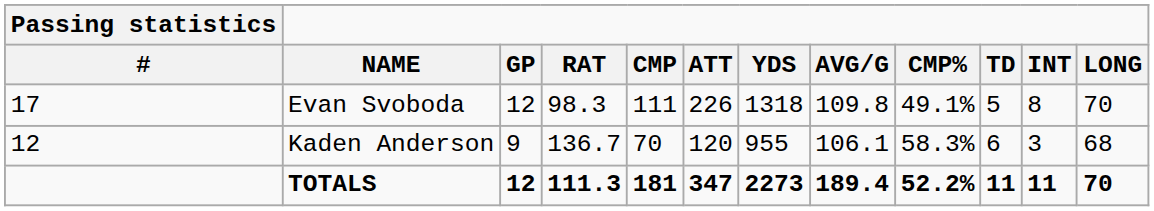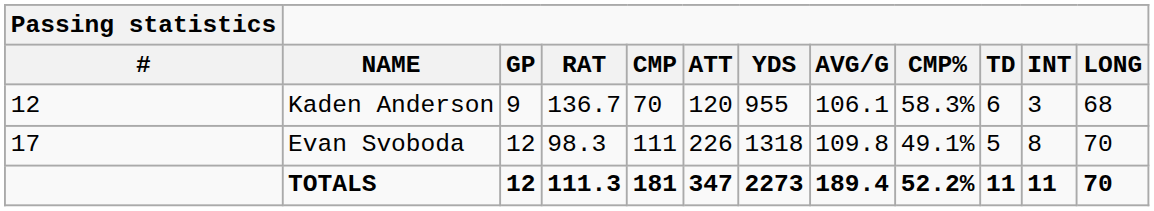rows swapped: (376, 105) <-> (391, 145)
